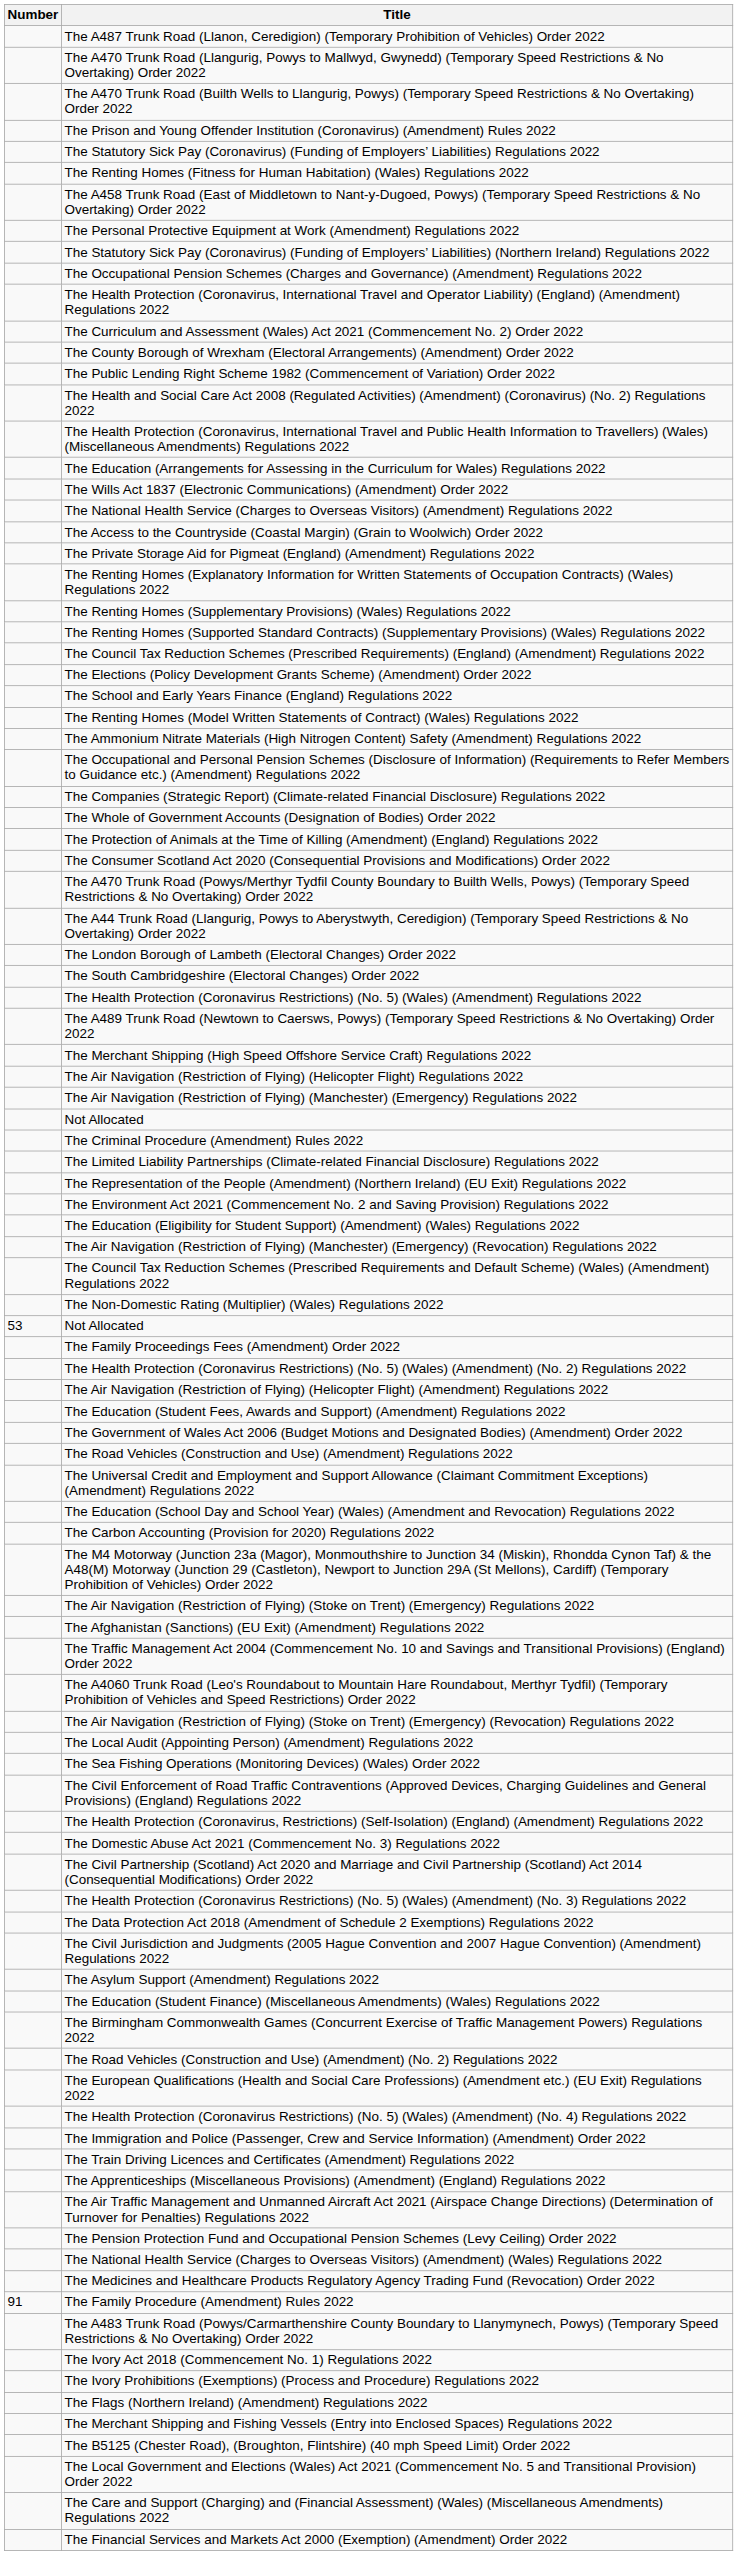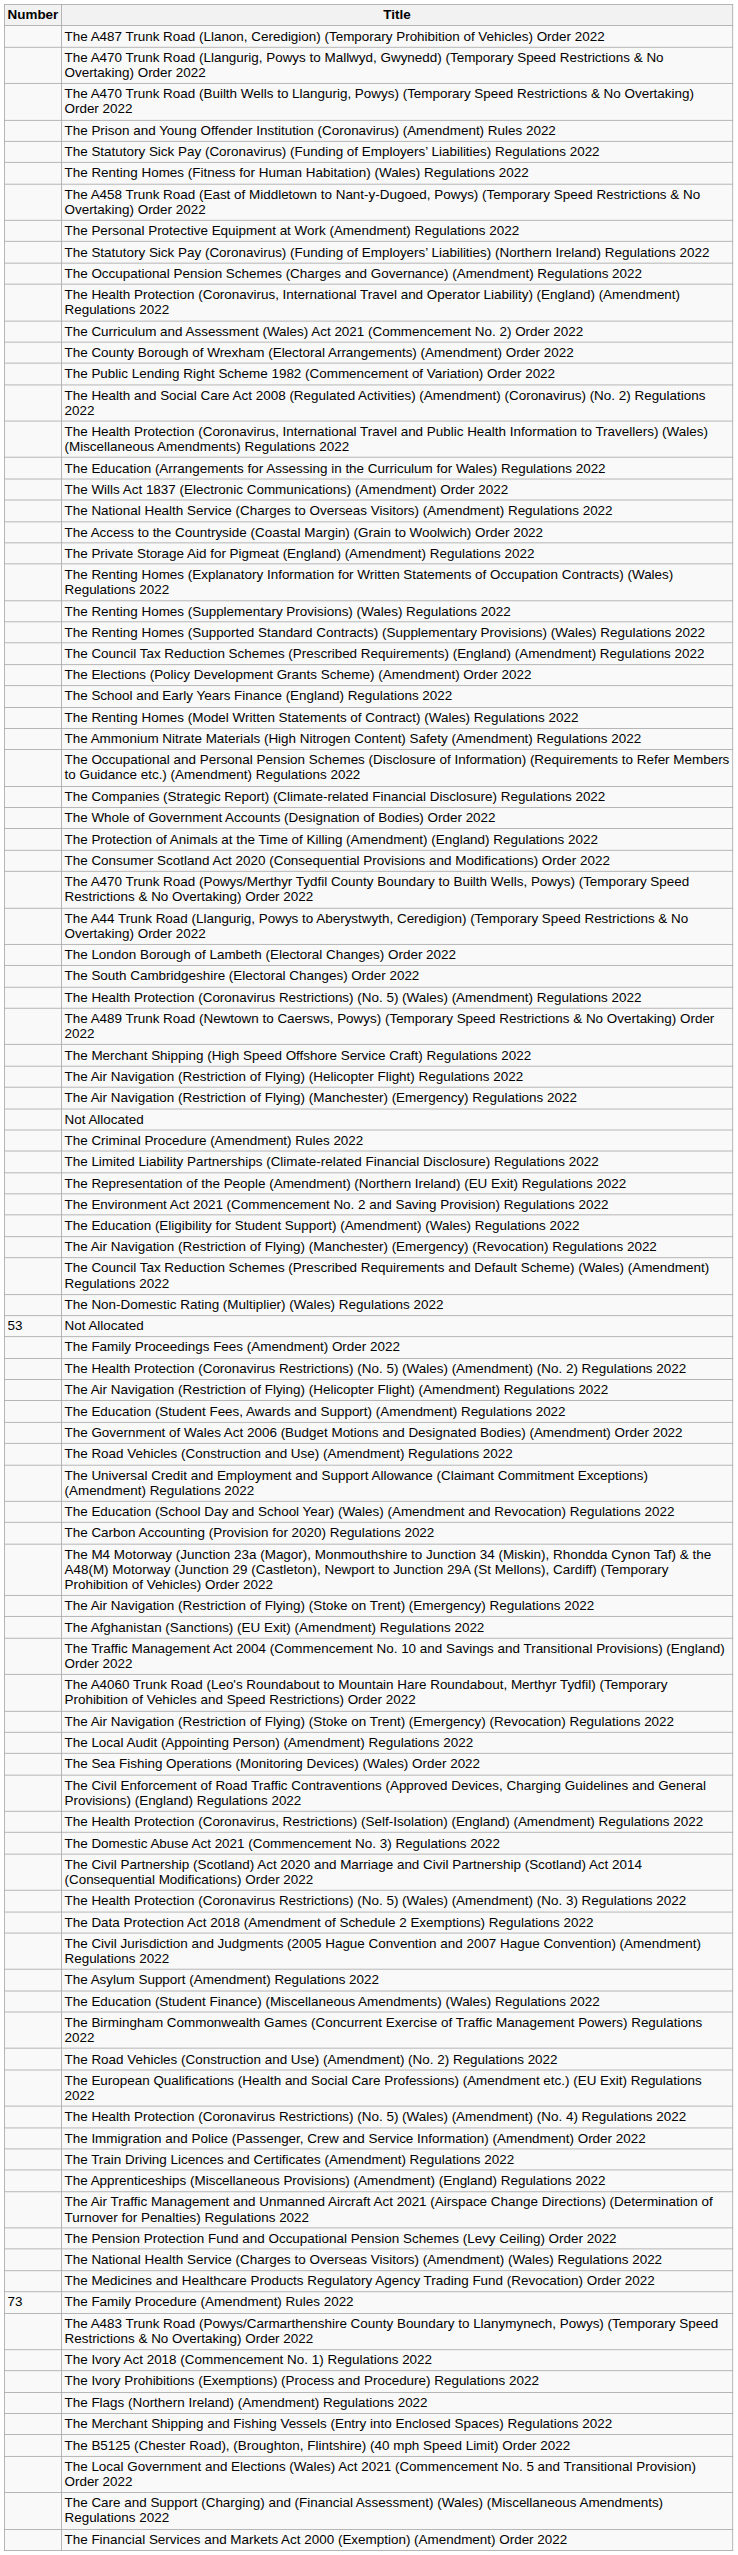(15, 2302) 91 -> (15, 2302) 73
